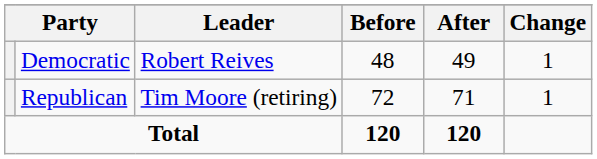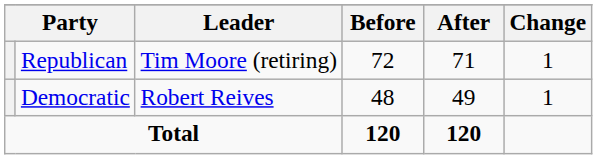rows swapped: (74, 97) <-> (75, 60)
